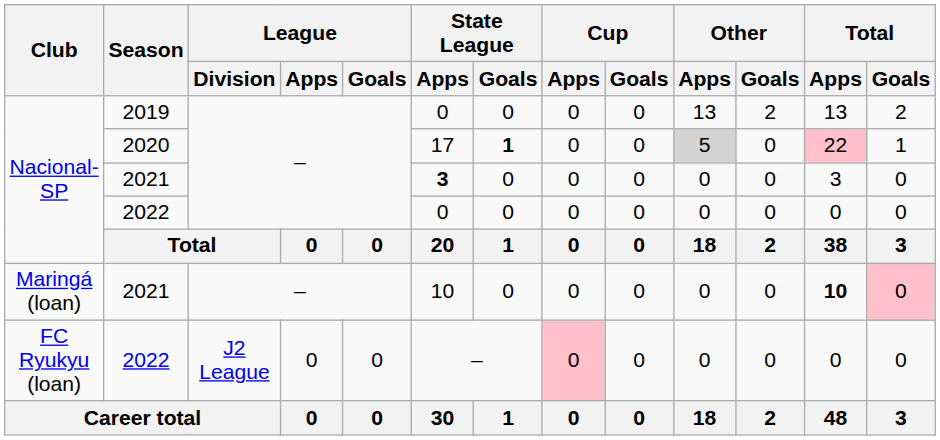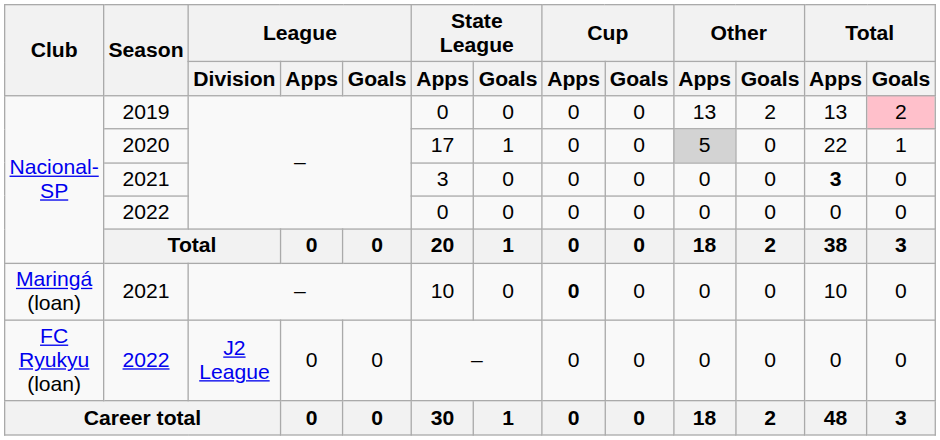(901, 111) no background -> (901, 111) pink background
(508, 145) bold -> (508, 145) normal
(836, 145) pink background -> (836, 145) no background
(443, 178) bold -> (443, 178) normal
(836, 178) normal -> (836, 178) bold
(574, 291) normal -> (574, 291) bold
(836, 291) bold -> (836, 291) normal
(901, 291) pink background -> (901, 291) no background
(574, 360) pink background -> (574, 360) no background
